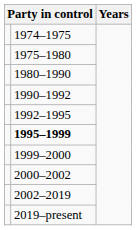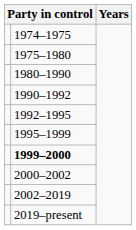(42, 134) bold -> (42, 134) normal
(42, 154) normal -> (42, 154) bold
